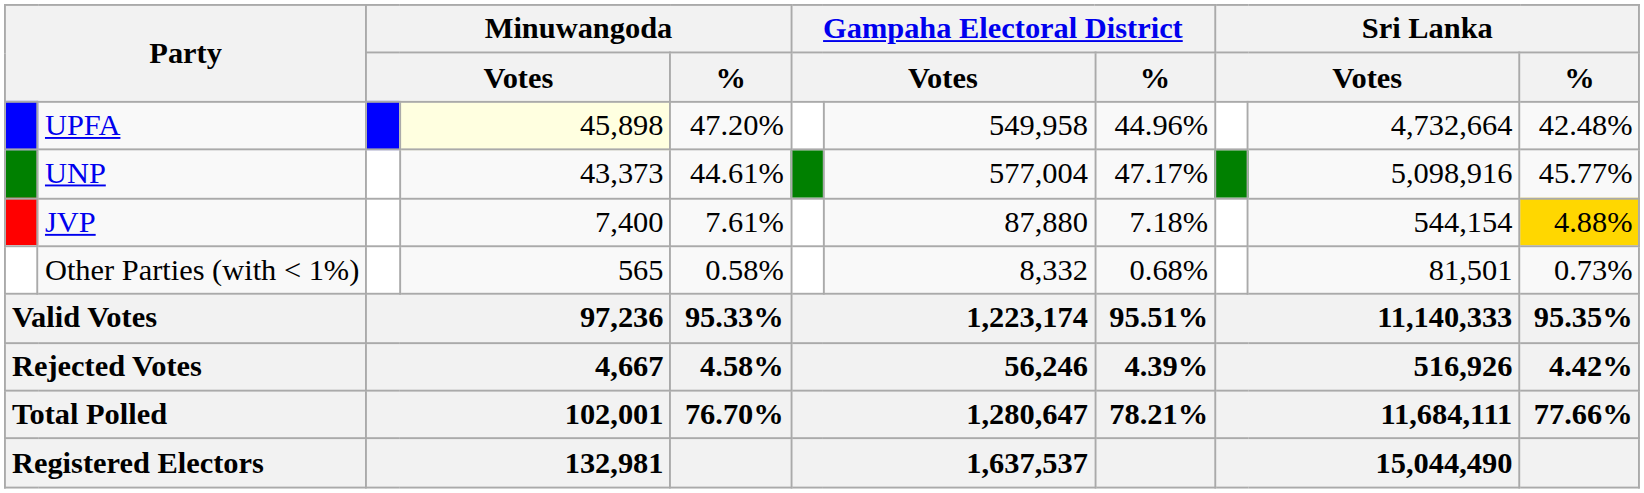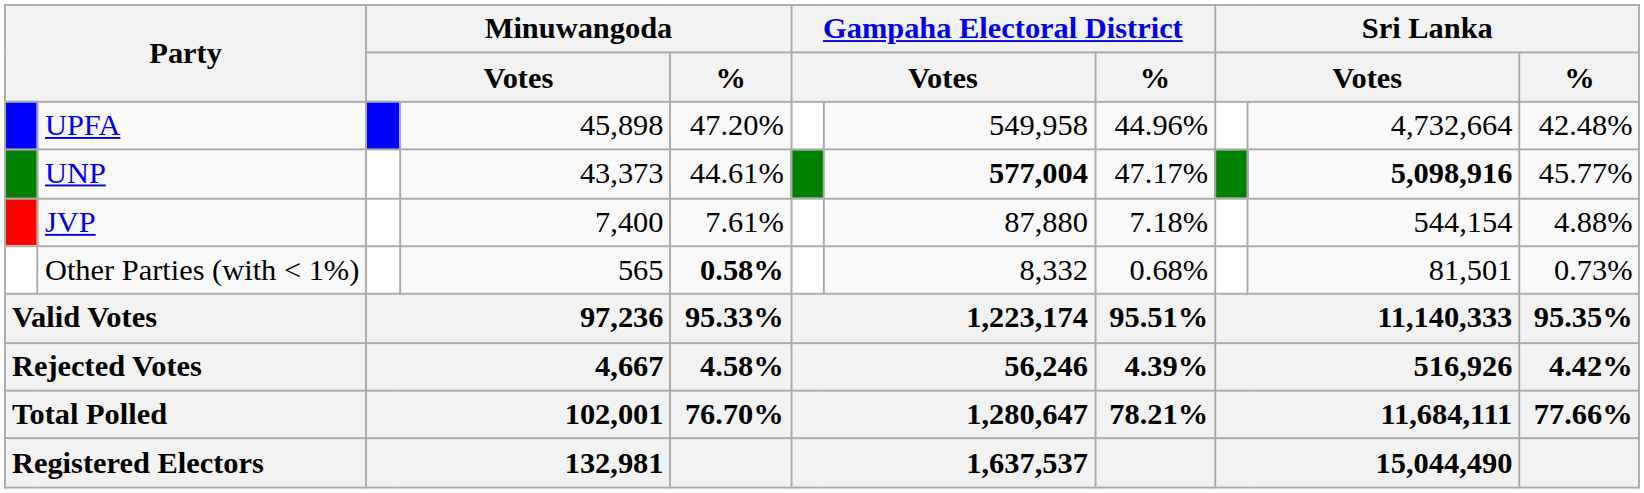(622, 125) lightyellow background -> (622, 125) no background
(1039, 173) normal -> (1039, 173) bold
(1452, 173) normal -> (1452, 173) bold
(1593, 221) gold background -> (1593, 221) no background
(744, 269) normal -> (742, 269) bold
